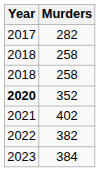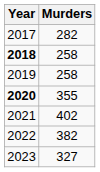(22, 55) normal -> (22, 55) bold
(22, 75) 2018 -> (22, 75) 2019
(67, 95) 352 -> (67, 95) 355
(67, 156) 384 -> (67, 156) 327
